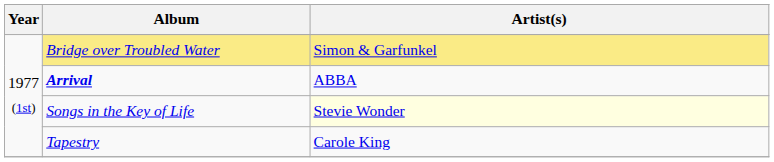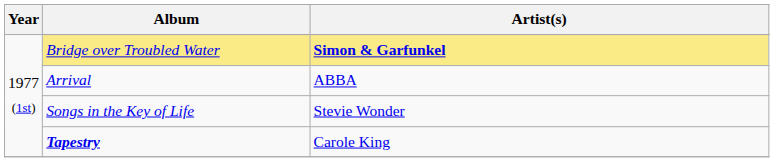(375, 50) normal -> (380, 50) bold
(69, 80) bold -> (69, 80) normal
(359, 111) lightyellow background -> (359, 111) no background
(73, 141) normal -> (73, 141) bold
